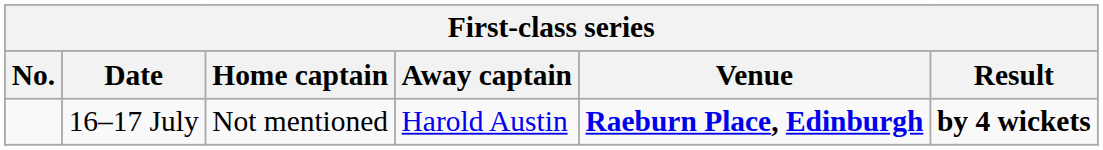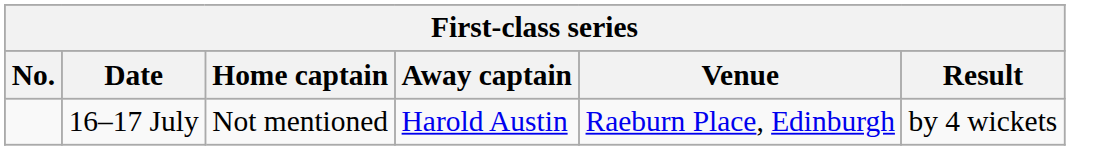(754, 121) bold -> (740, 121) normal
(1014, 121) bold -> (983, 121) normal
